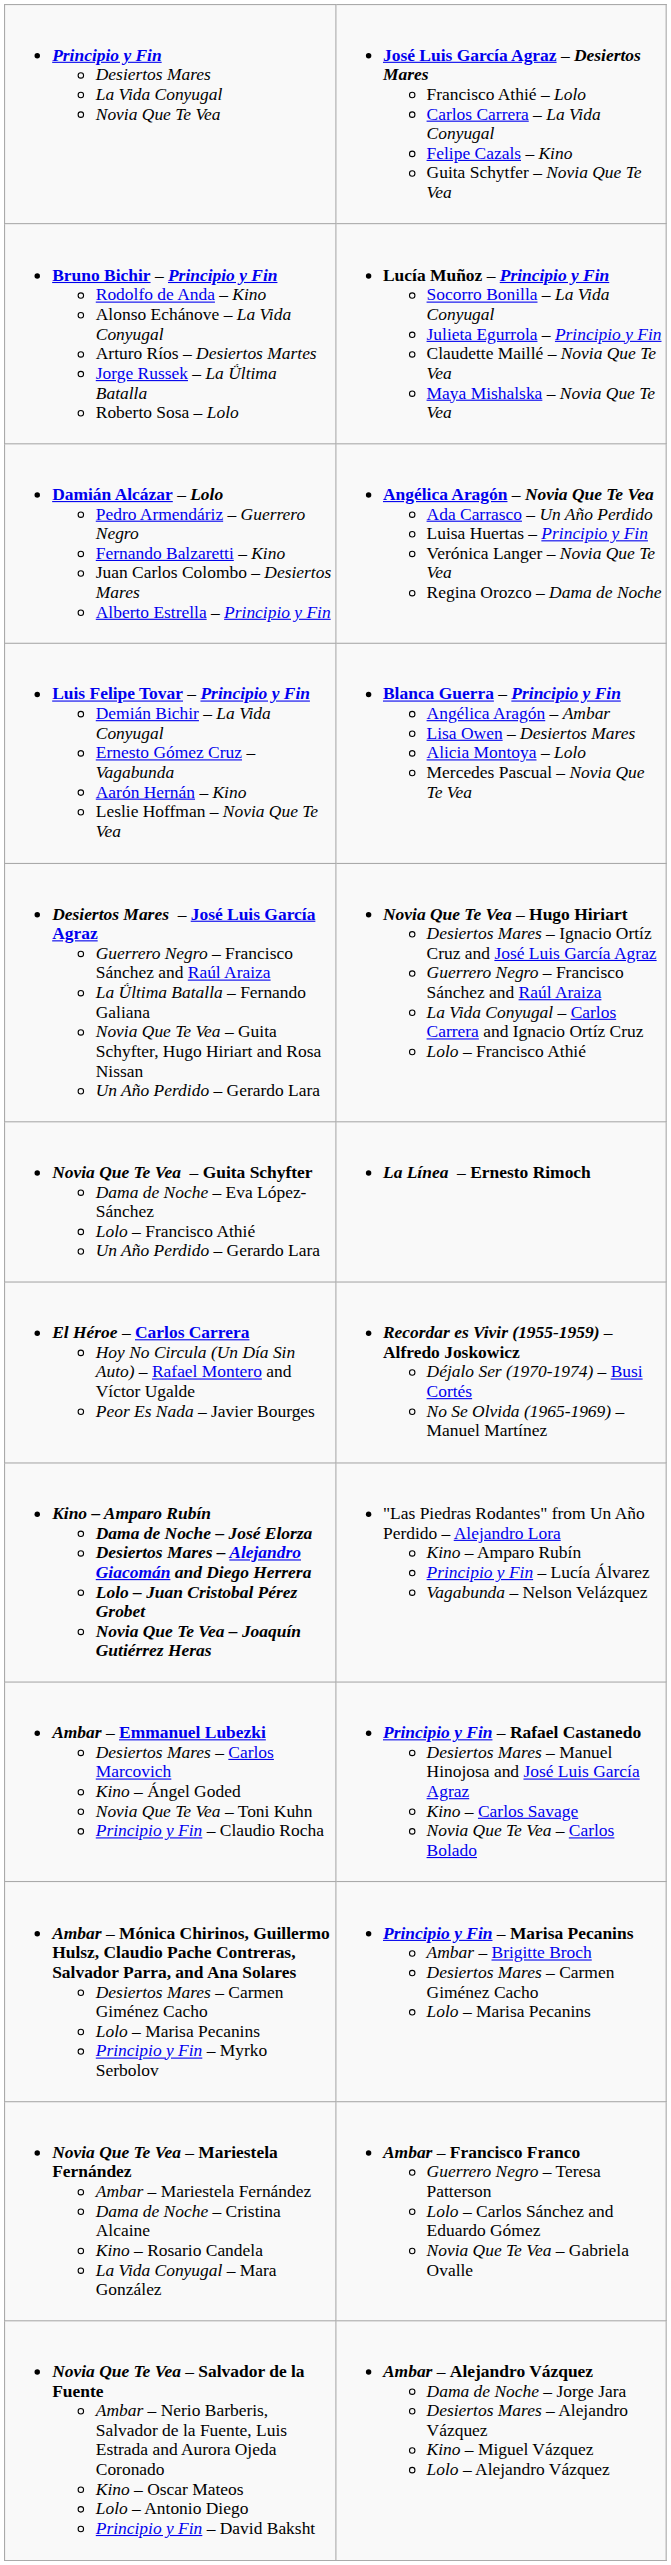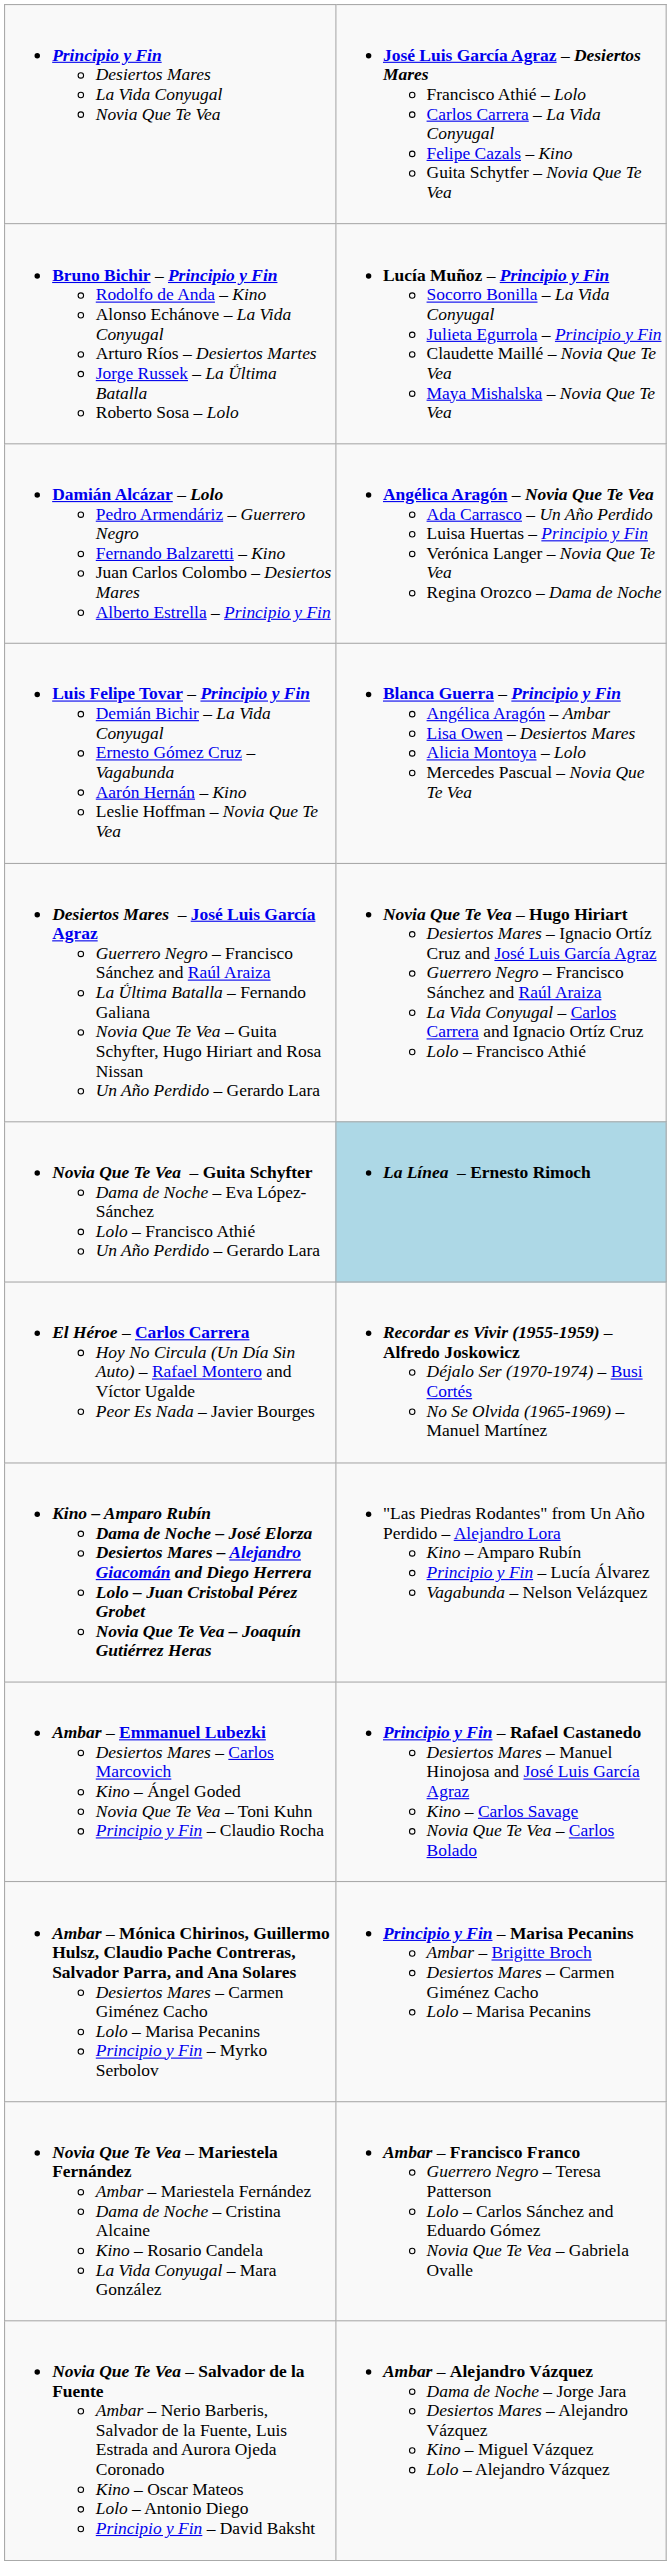(501, 1173) no background -> (501, 1173) lightblue background
